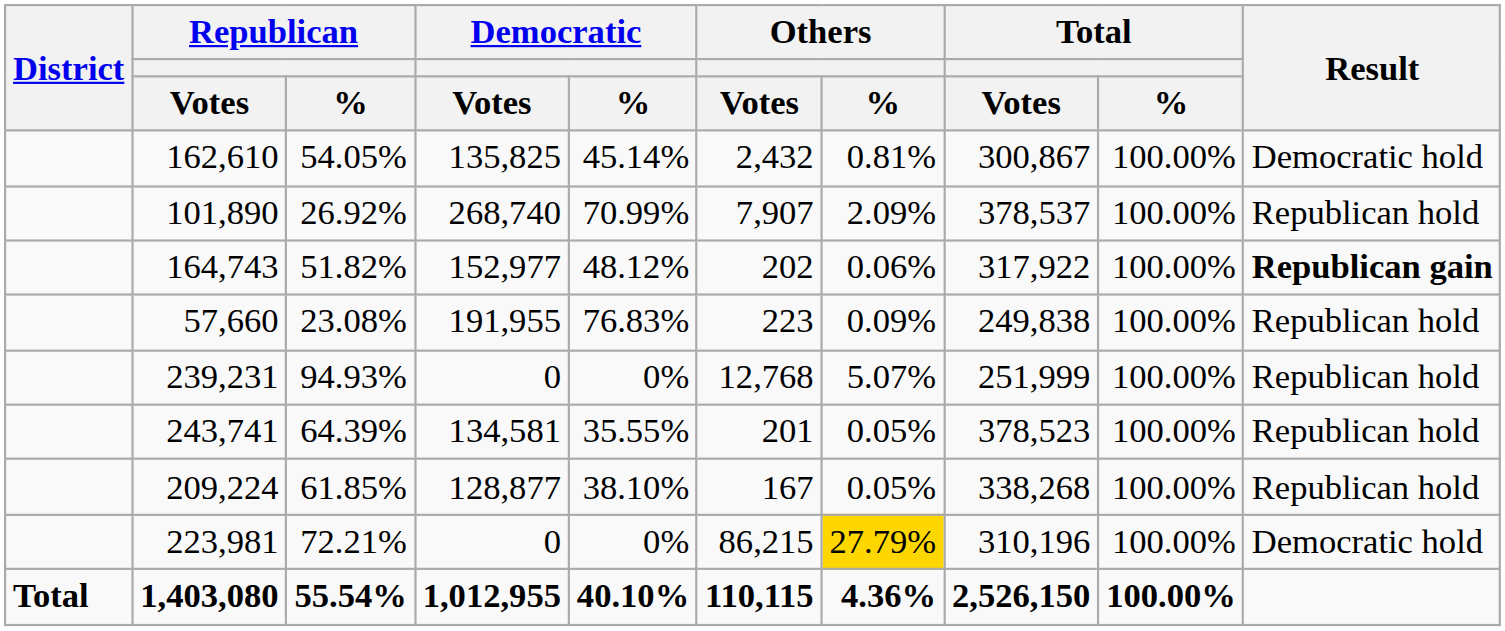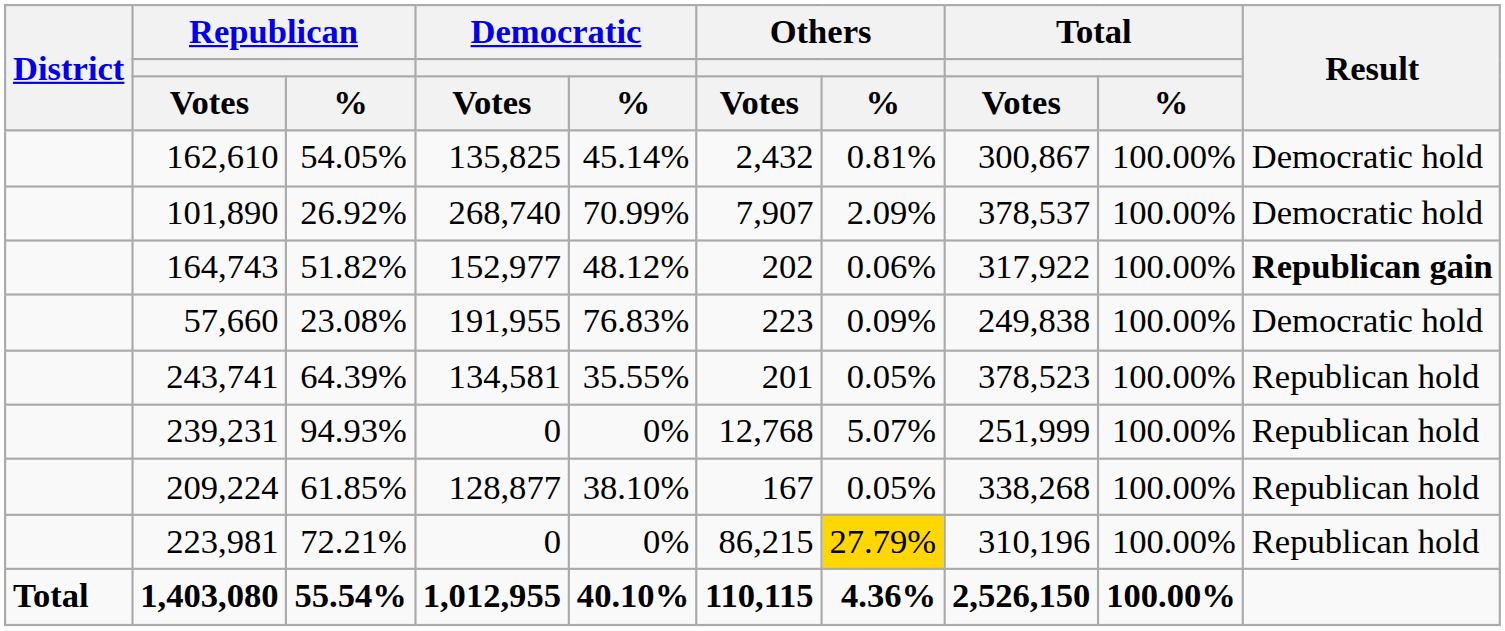(1365, 212) Republican hold -> (1367, 212) Democratic hold
(1365, 321) Republican hold -> (1367, 321) Democratic hold
rows swapped: (222, 431) <-> (222, 376)
(1367, 541) Democratic hold -> (1365, 541) Republican hold
